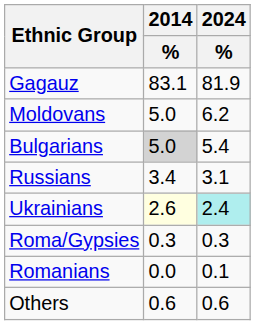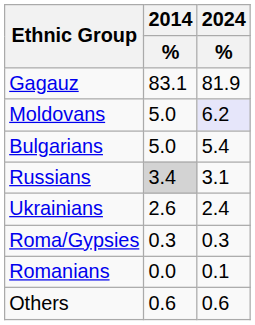(216, 114) no background -> (216, 114) lavender background
(162, 146) lightgrey background -> (162, 146) no background
(162, 177) no background -> (162, 177) lightgrey background
(162, 209) lightyellow background -> (162, 209) no background
(216, 209) paleturquoise background -> (216, 209) no background
